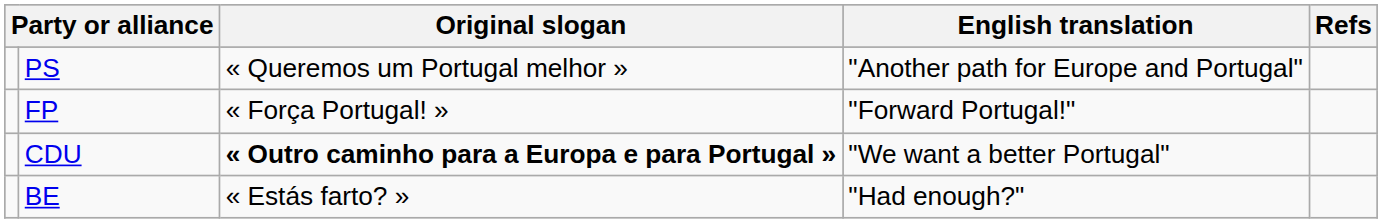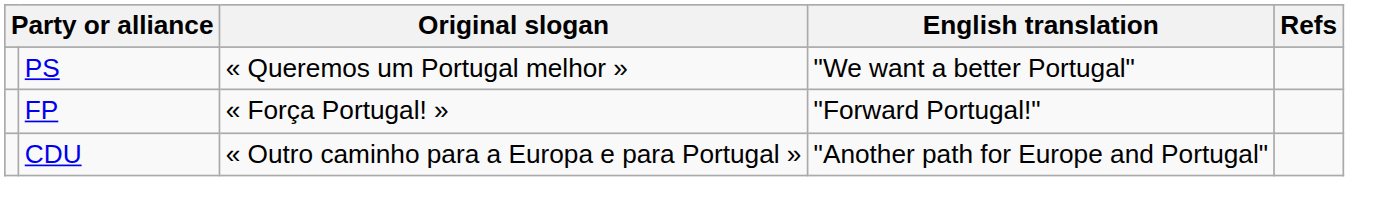(1076, 67) "Another path for Europe and Portugal" -> (974, 67) "We want a better Portugal"
(531, 152) bold -> (514, 152) normal
(1009, 152) "We want a better Portugal" -> (1041, 152) "Another path for Europe and Portugal"
- row: (42, 195)
